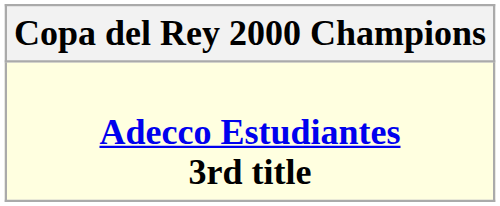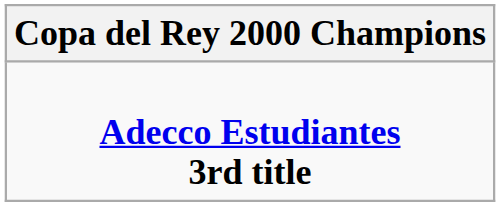(250, 150) lightyellow background -> (250, 150) no background
